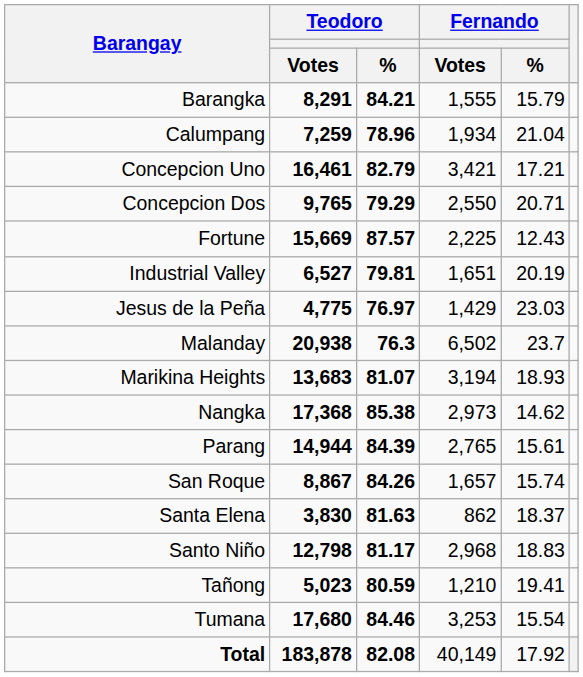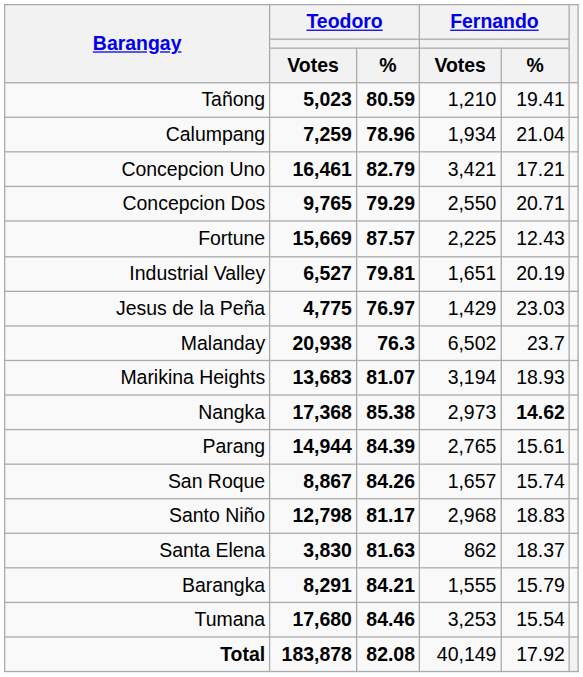rows swapped: (224, 100) <-> (233, 585)
(541, 412) normal -> (541, 412) bold
rows swapped: (212, 516) <-> (217, 550)
